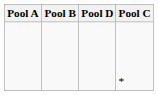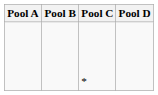columns swapped: (135, 13) <-> (97, 13)
